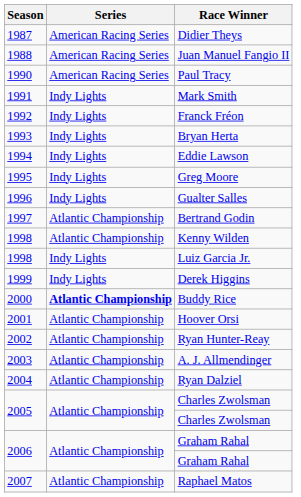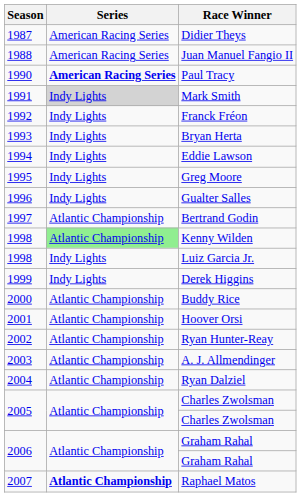(109, 75) normal -> (112, 75) bold
(78, 96) no background -> (78, 96) lightgrey background
(106, 238) no background -> (106, 238) lightgreen background
(111, 299) bold -> (106, 299) normal
(106, 481) normal -> (111, 481) bold
